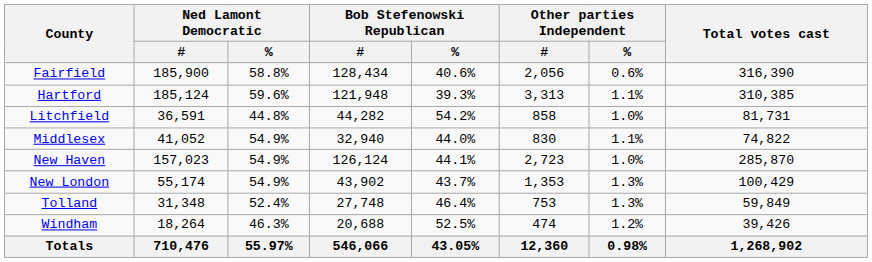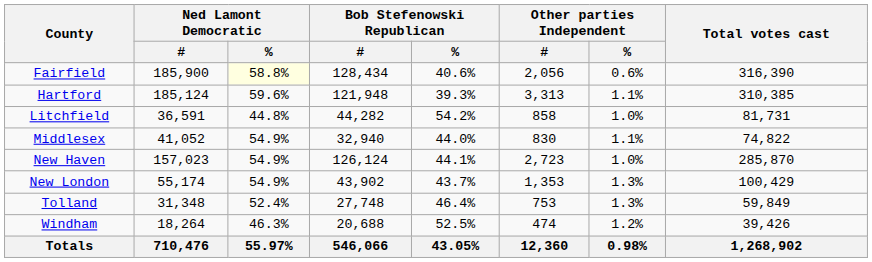(269, 74) no background -> (269, 74) lightyellow background
